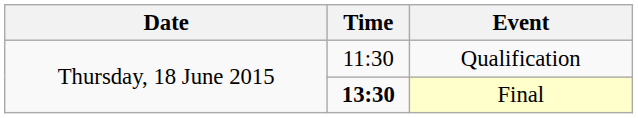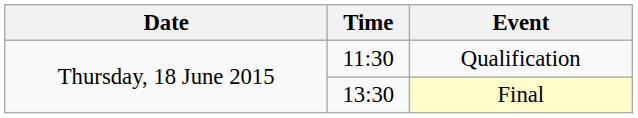(368, 94) bold -> (368, 94) normal
